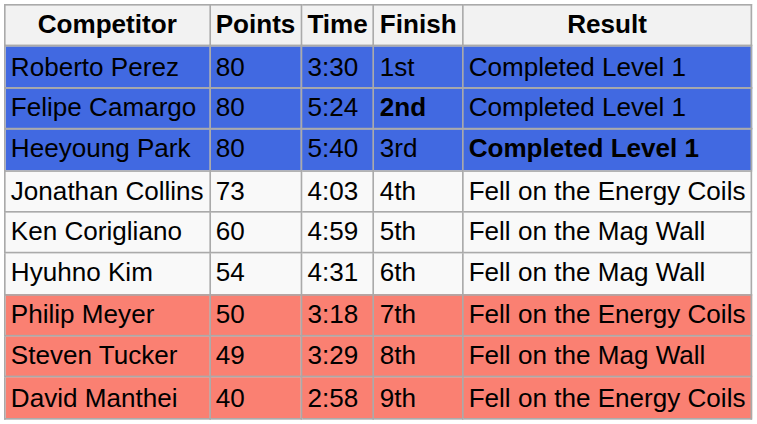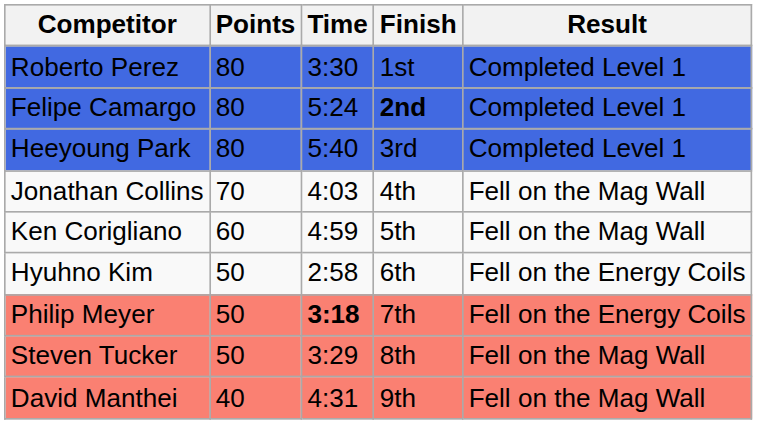(584, 149) bold -> (577, 149) normal
(230, 190) 73 -> (230, 190) 70
(607, 190) Fell on the Energy Coils -> (587, 190) Fell on the Mag Wall
(230, 273) 54 -> (230, 273) 50
(333, 273) 4:31 -> (333, 273) 2:58
(587, 273) Fell on the Mag Wall -> (607, 273) Fell on the Energy Coils
(333, 314) normal -> (333, 314) bold
(230, 356) 49 -> (230, 356) 50
(333, 397) 2:58 -> (333, 397) 4:31
(607, 397) Fell on the Energy Coils -> (587, 397) Fell on the Mag Wall
